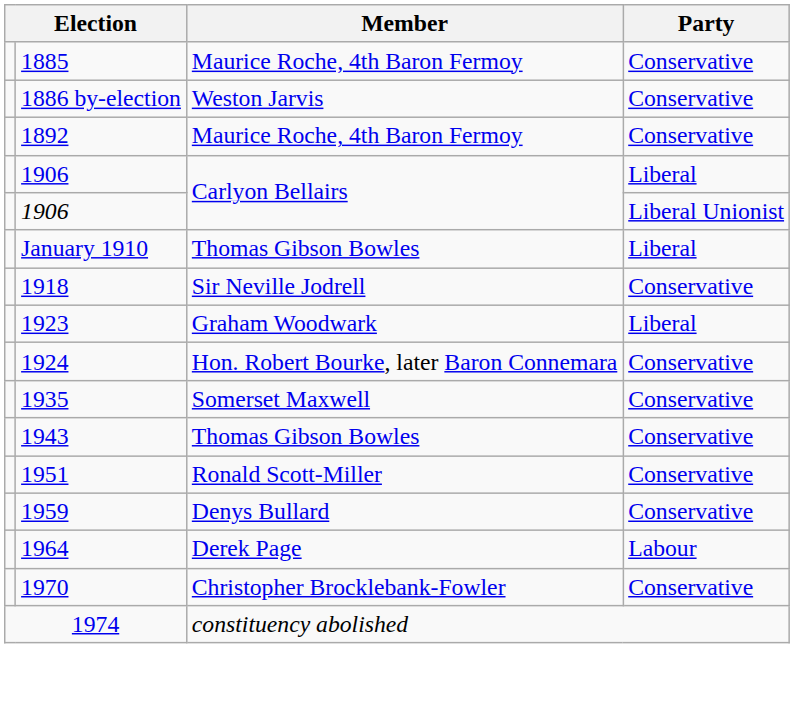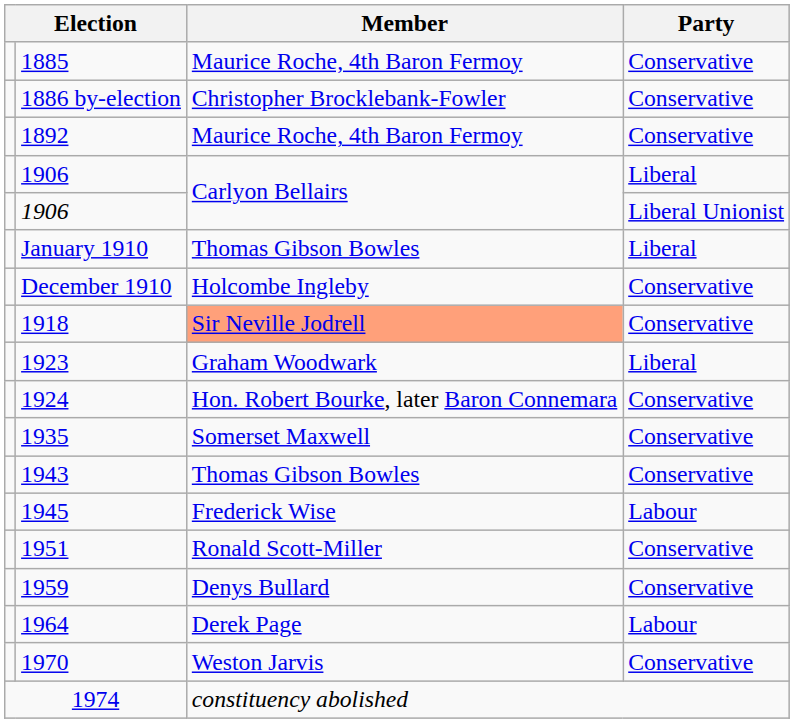(258, 98) Weston Jarvis -> (349, 98) Christopher Brocklebank-Fowler
+ row: (96, 286)
(279, 286) no background -> (279, 323) lightsalmon background
+ row: (45, 511)
(349, 586) Christopher Brocklebank-Fowler -> (258, 661) Weston Jarvis
